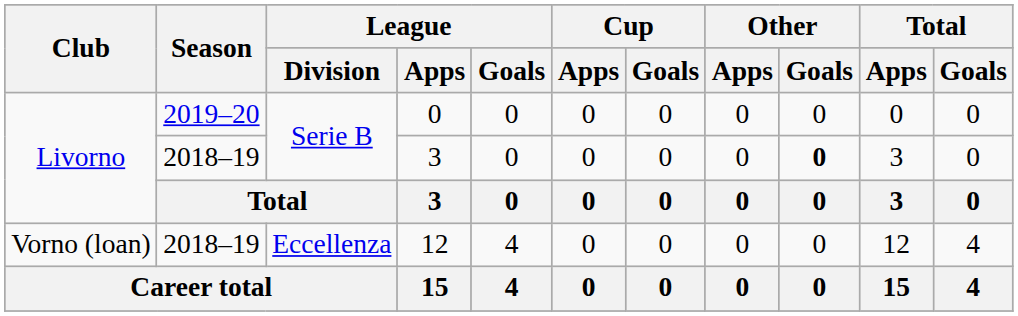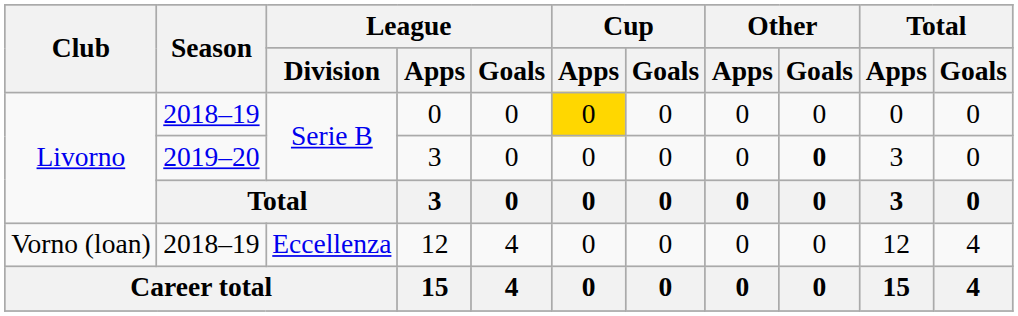(211, 113) 2019–20 -> (211, 113) 2018–19
(589, 113) no background -> (589, 113) gold background
(211, 157) 2018–19 -> (211, 157) 2019–20
